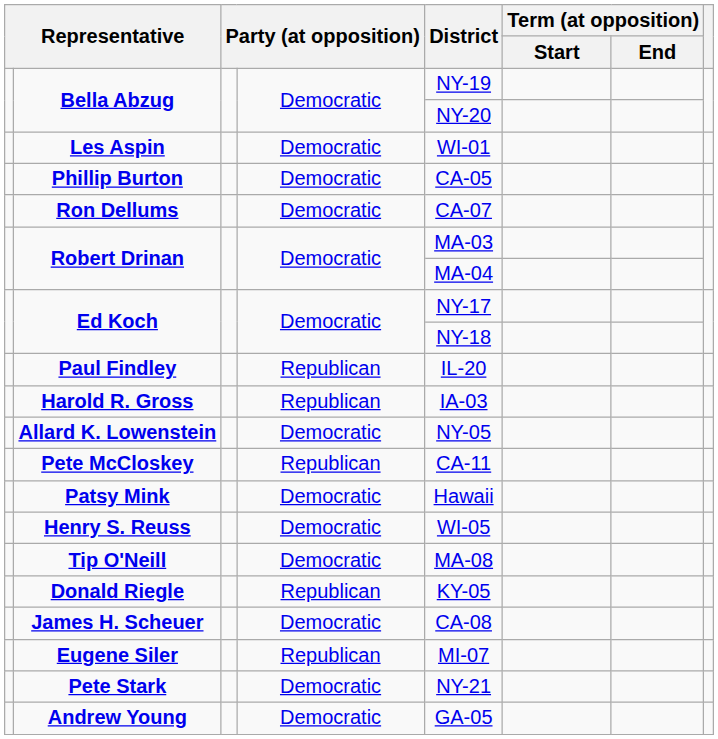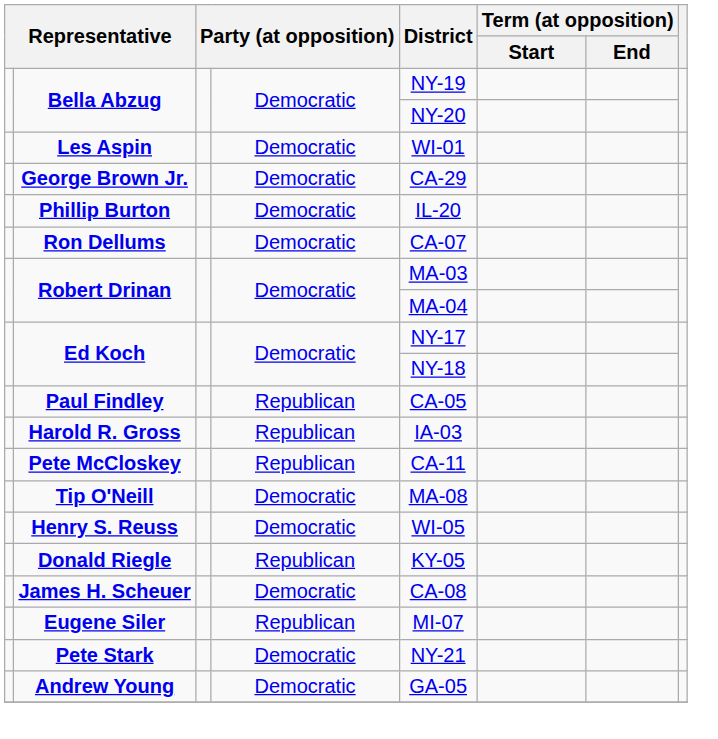+ row: (105, 178)
(464, 178) CA-05 -> (438, 210) IL-20
(464, 369) IL-20 -> (438, 400) CA-05
- row: (117, 432)
- row: (117, 496)
rows swapped: (117, 559) <-> (117, 527)
